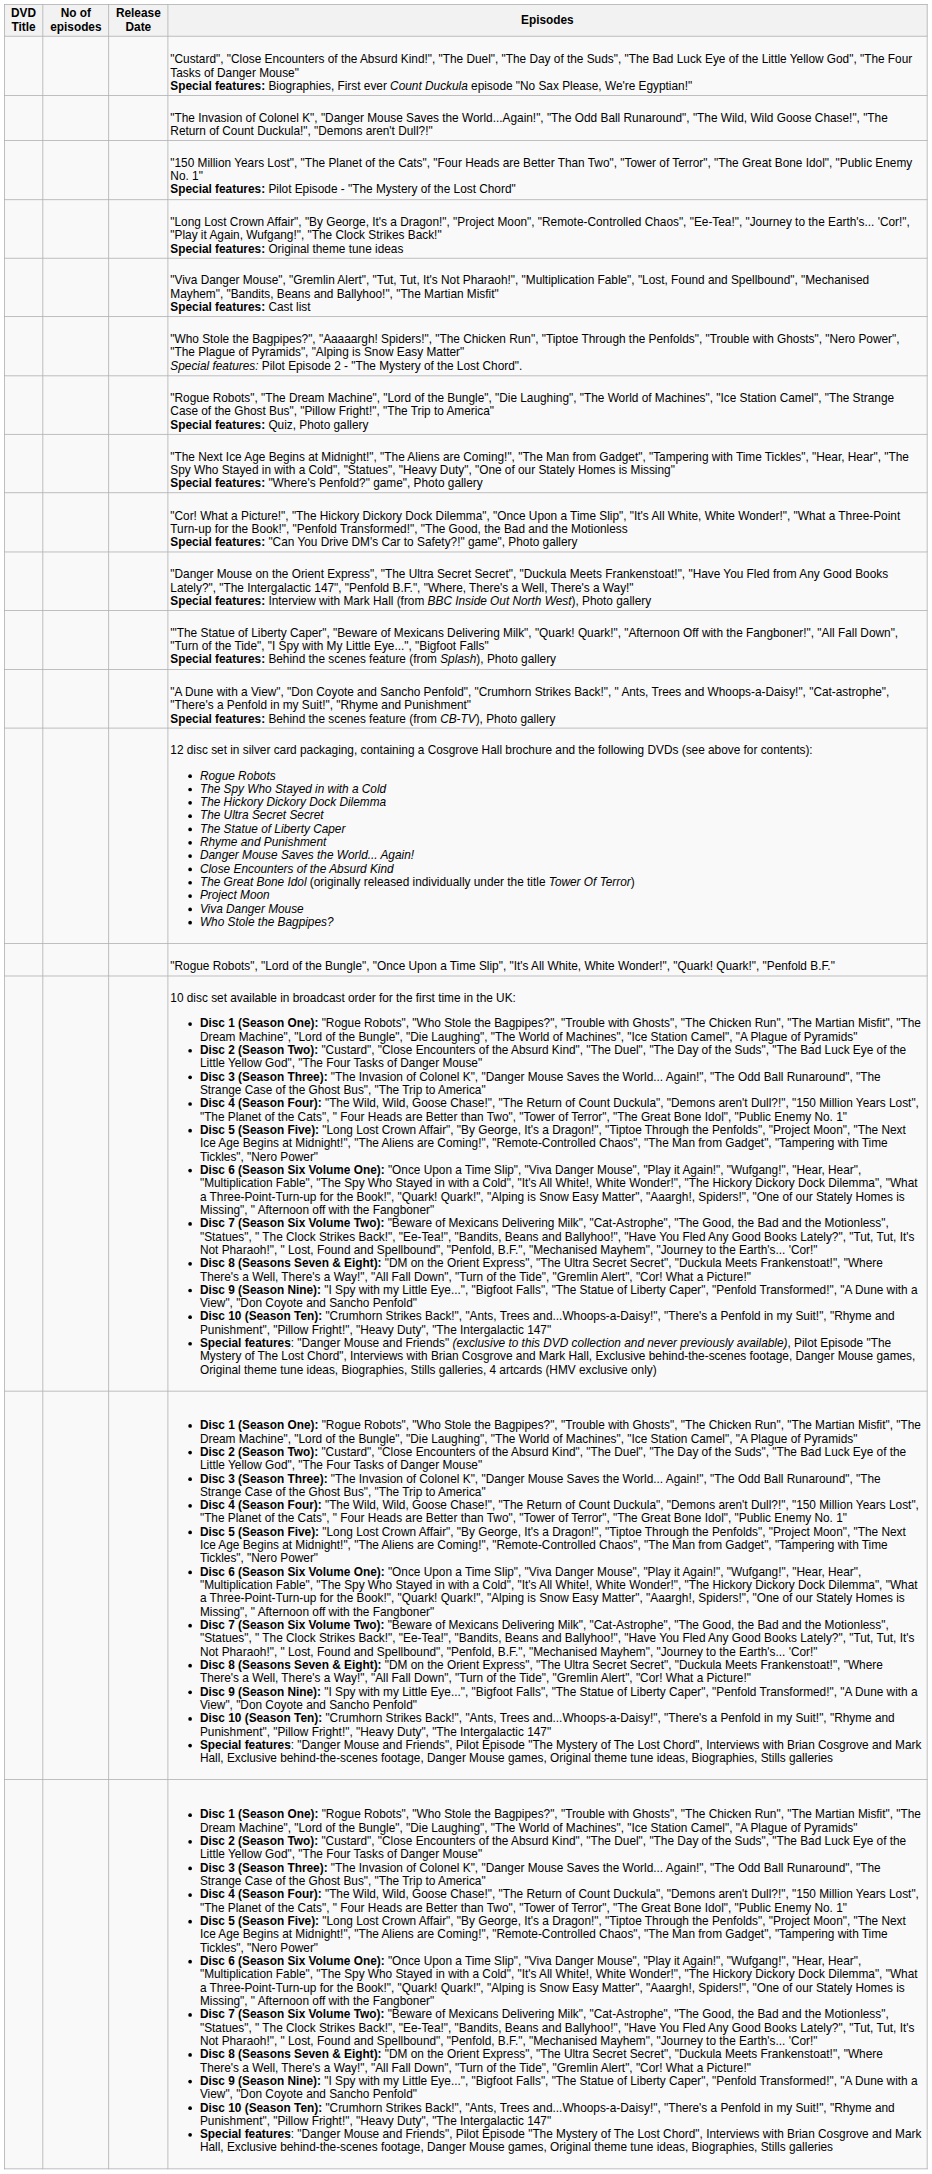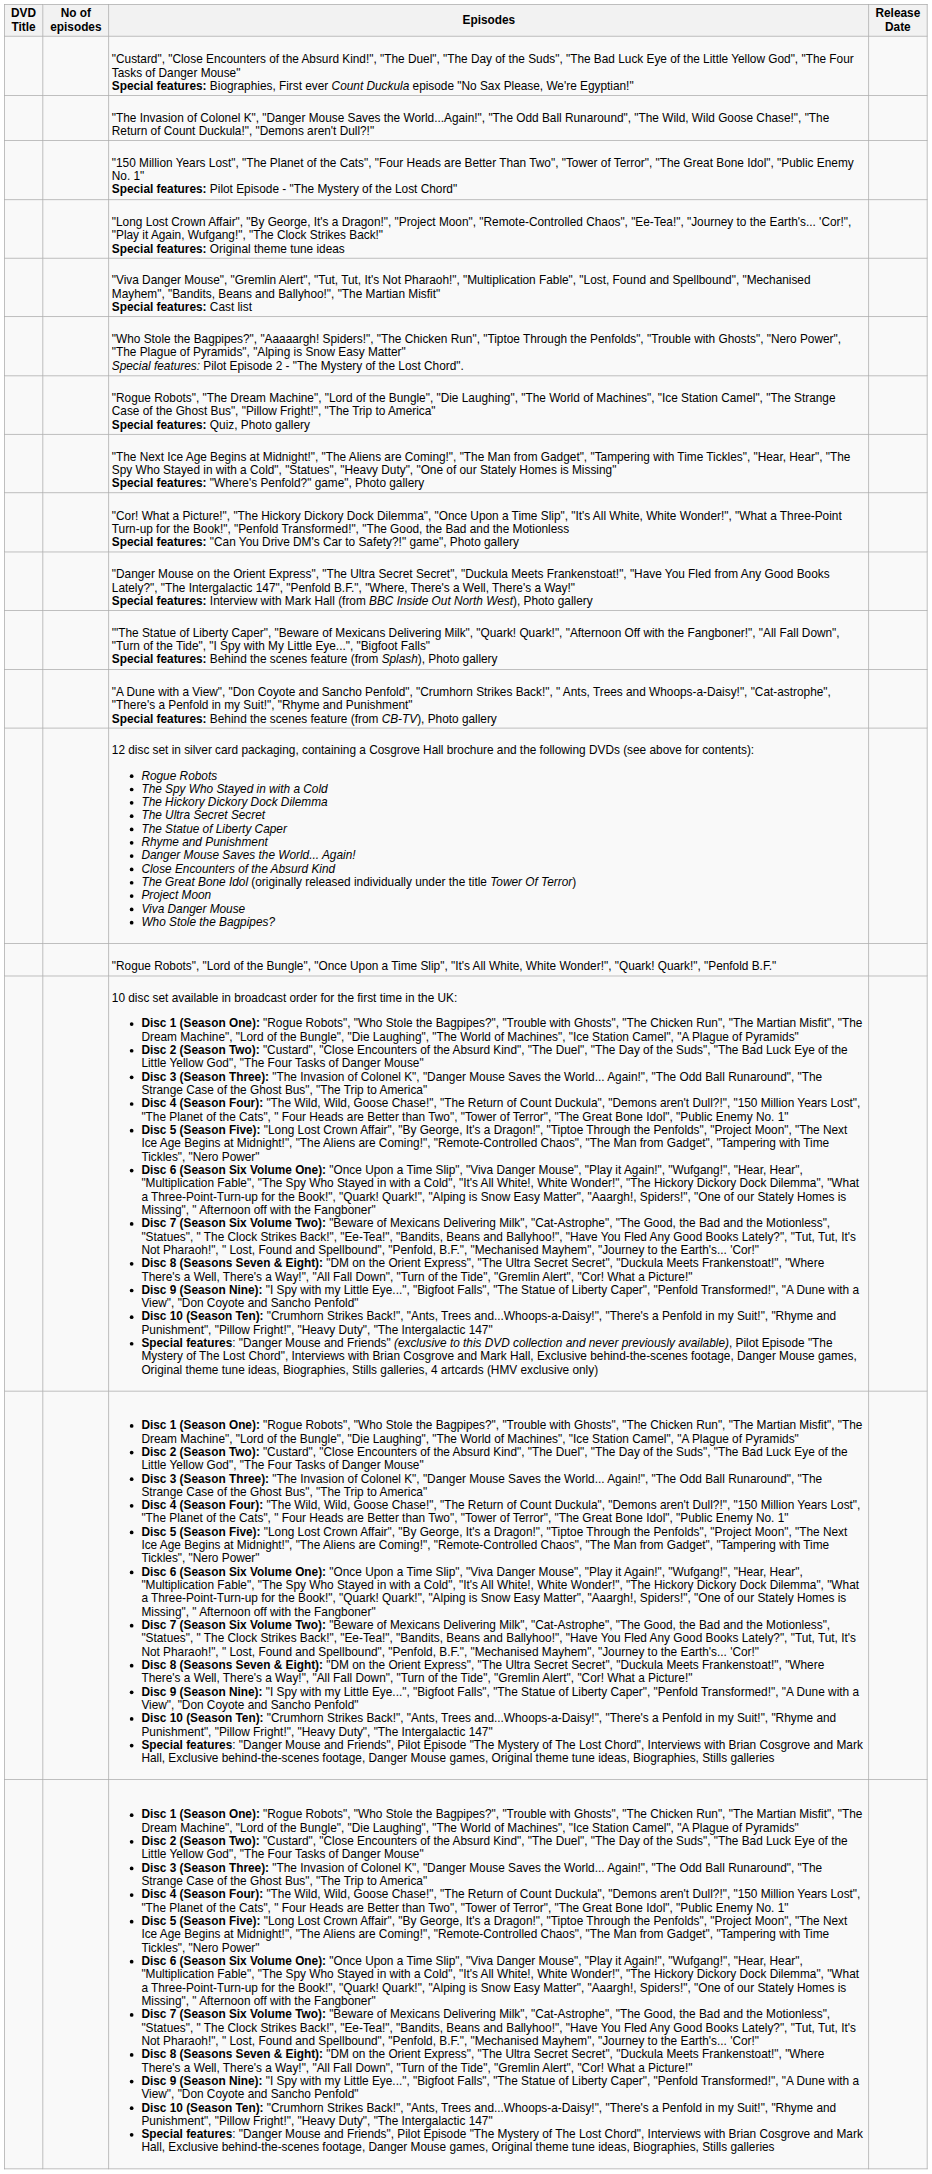columns swapped: (138, 20) <-> (547, 20)
